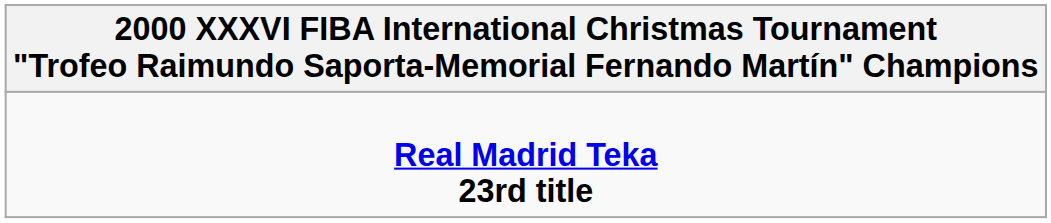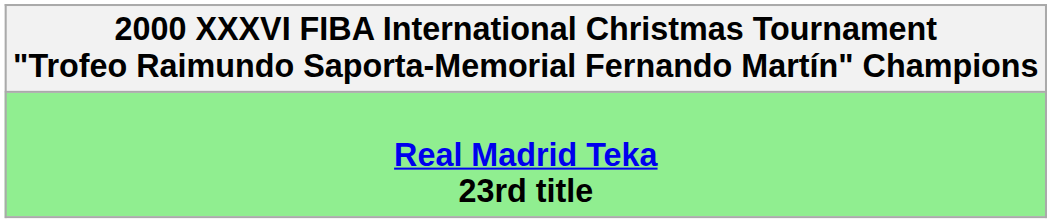(526, 172) no background -> (526, 172) lightgreen background
